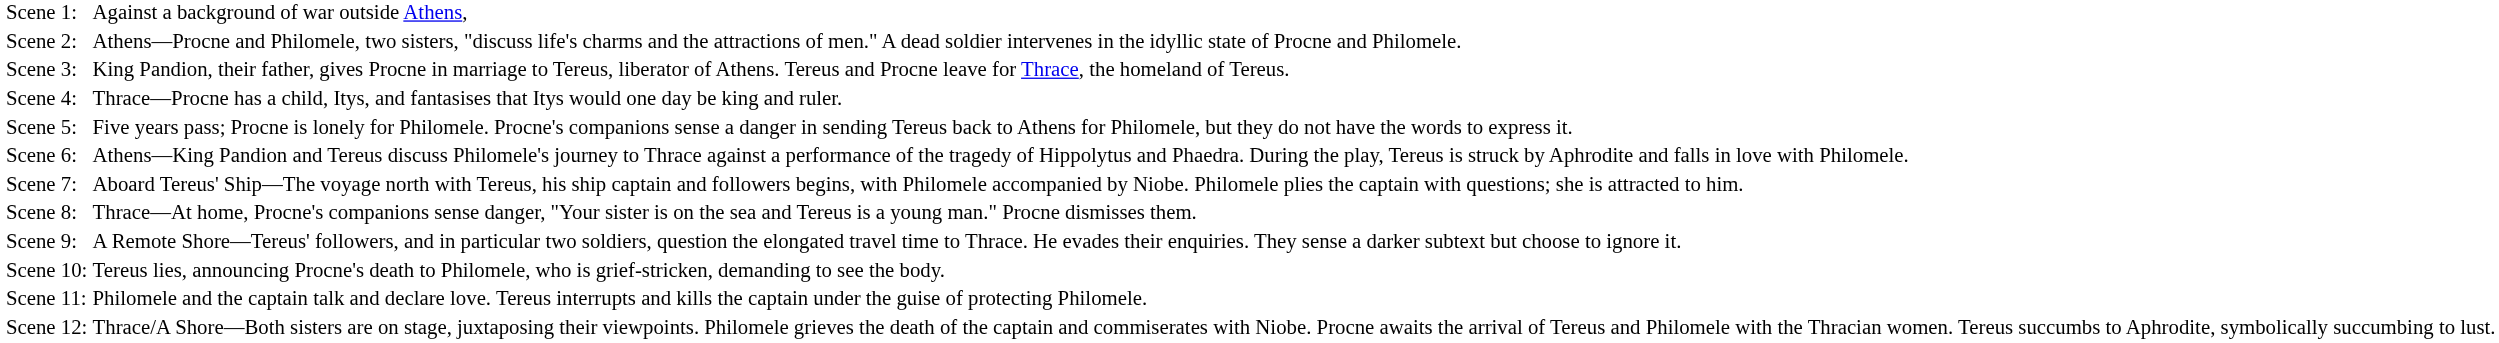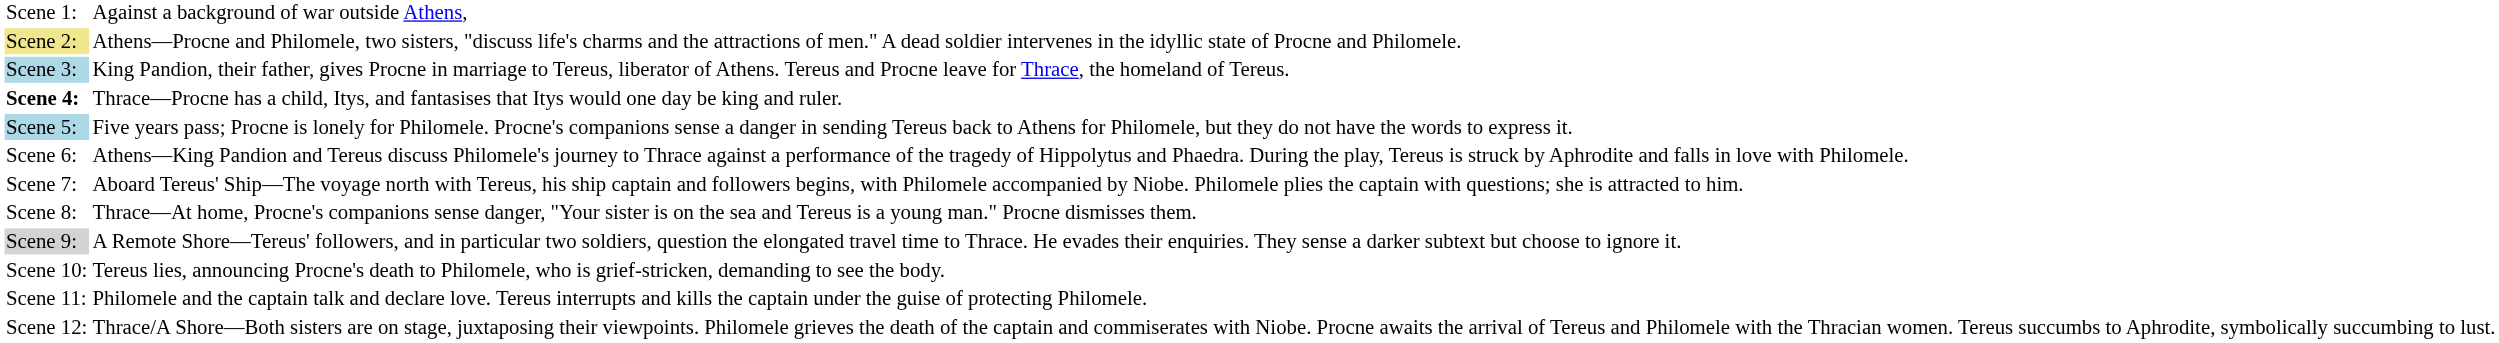(41, 41) no background -> (41, 41) khaki background
(41, 69) no background -> (41, 69) lightblue background
(41, 98) normal -> (43, 98) bold
(41, 126) no background -> (41, 126) lightblue background
(41, 241) no background -> (41, 241) lightgrey background
